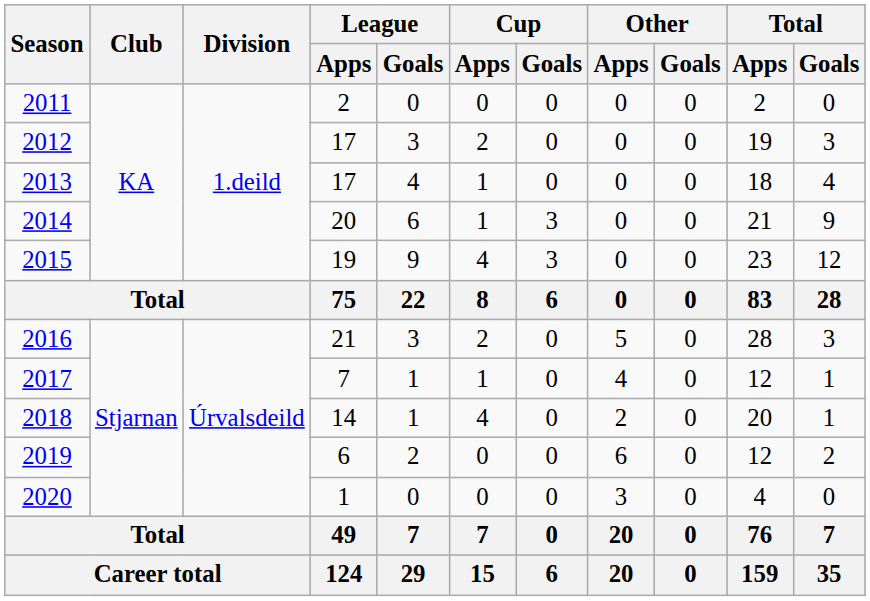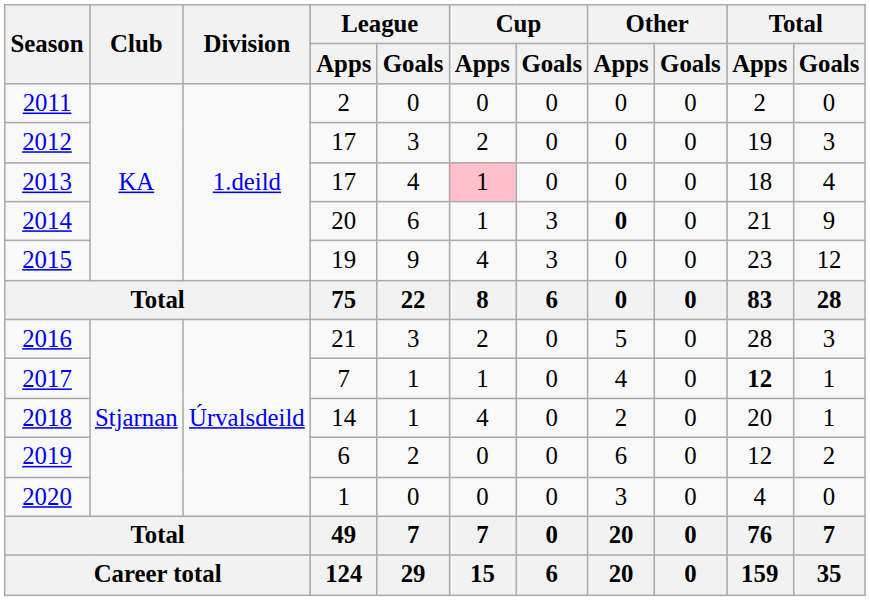(482, 181) no background -> (482, 181) pink background
(621, 220) normal -> (621, 220) bold
(760, 378) normal -> (760, 378) bold
